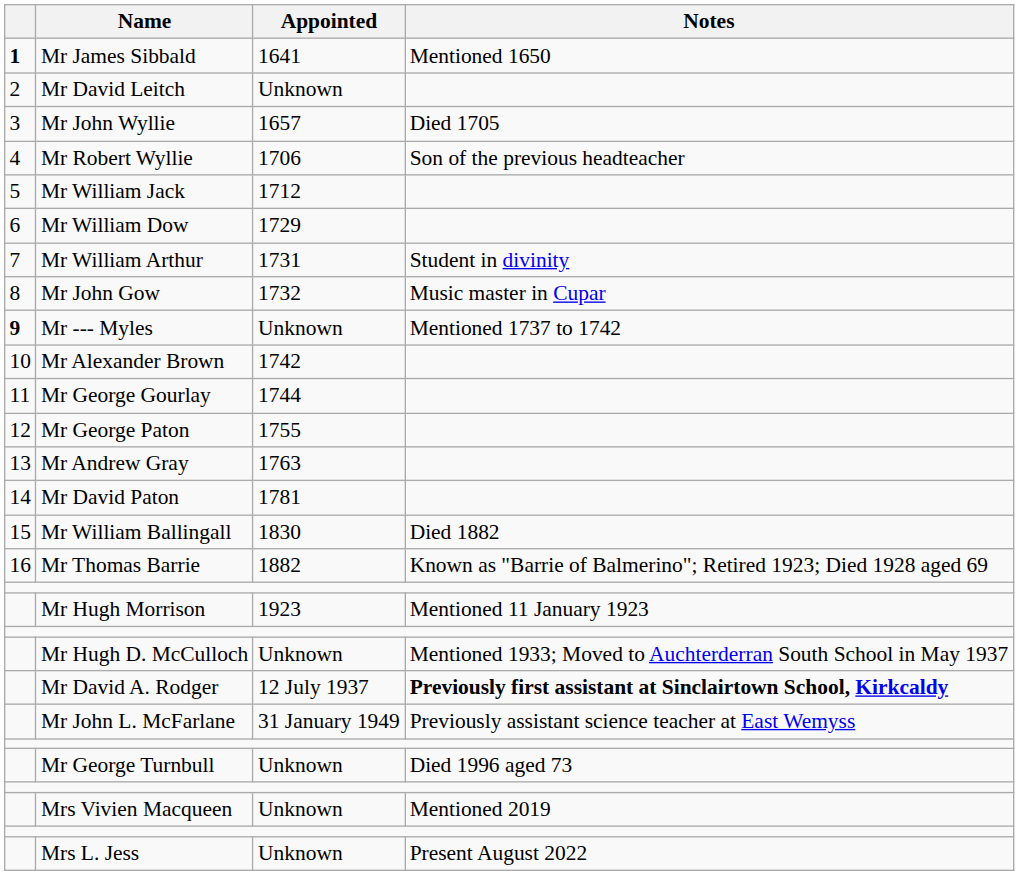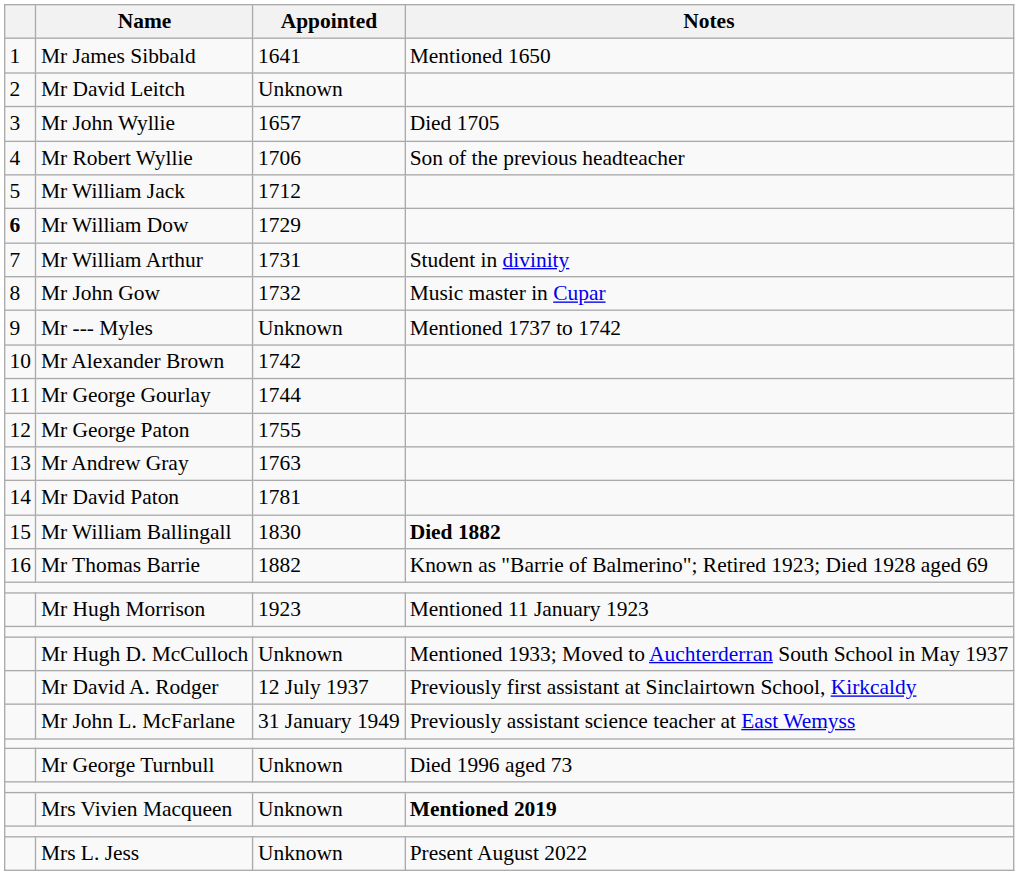(15, 55) bold -> (15, 55) normal
(15, 225) normal -> (15, 225) bold
(15, 327) bold -> (15, 327) normal
(455, 531) normal -> (455, 531) bold
(679, 687) bold -> (663, 687) normal
(480, 809) normal -> (483, 809) bold
